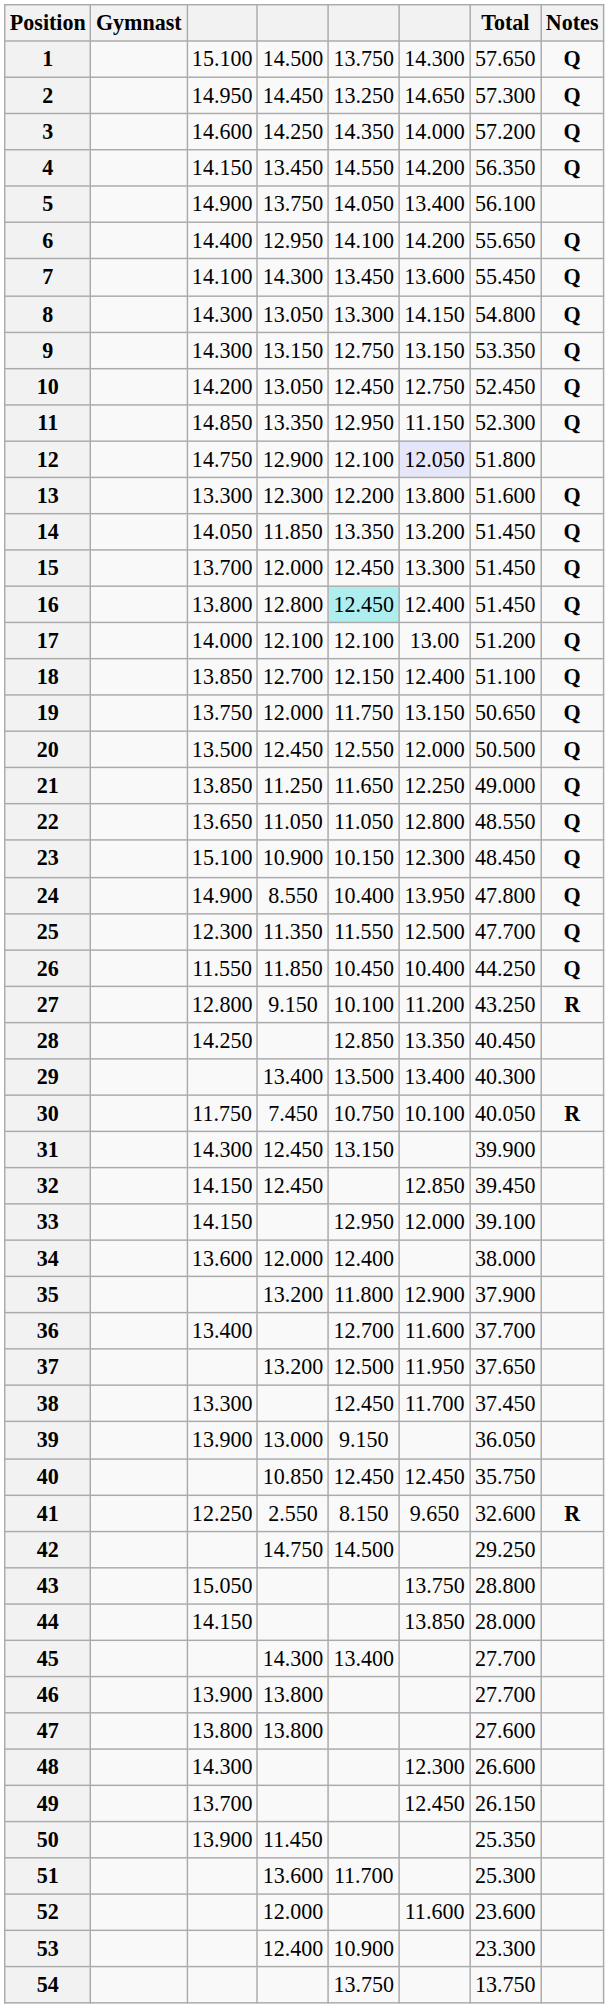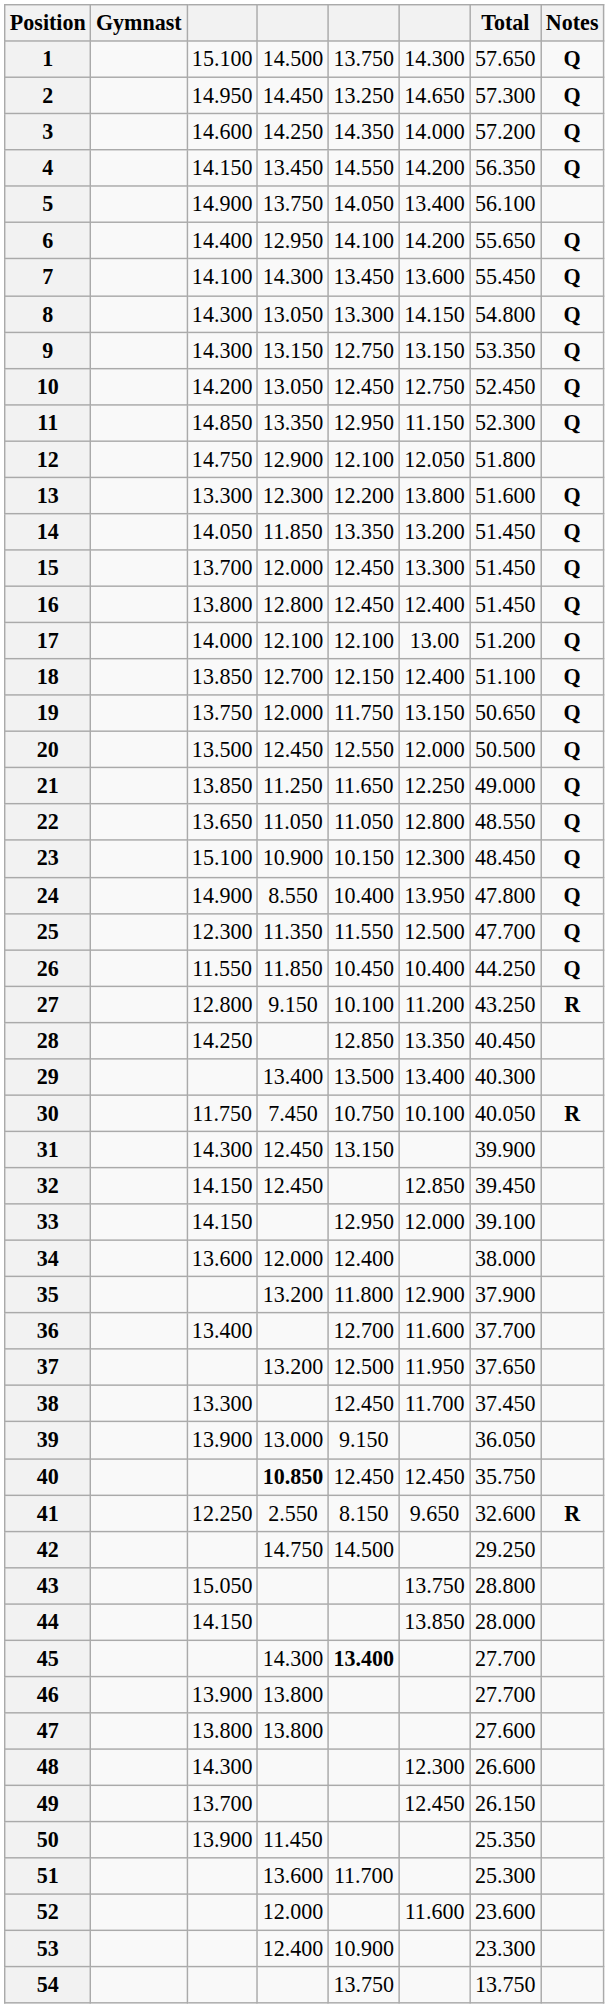(435, 458) lavender background -> (435, 458) no background
(364, 604) paleturquoise background -> (364, 604) no background
(293, 1476) normal -> (293, 1476) bold
(364, 1658) normal -> (364, 1658) bold
